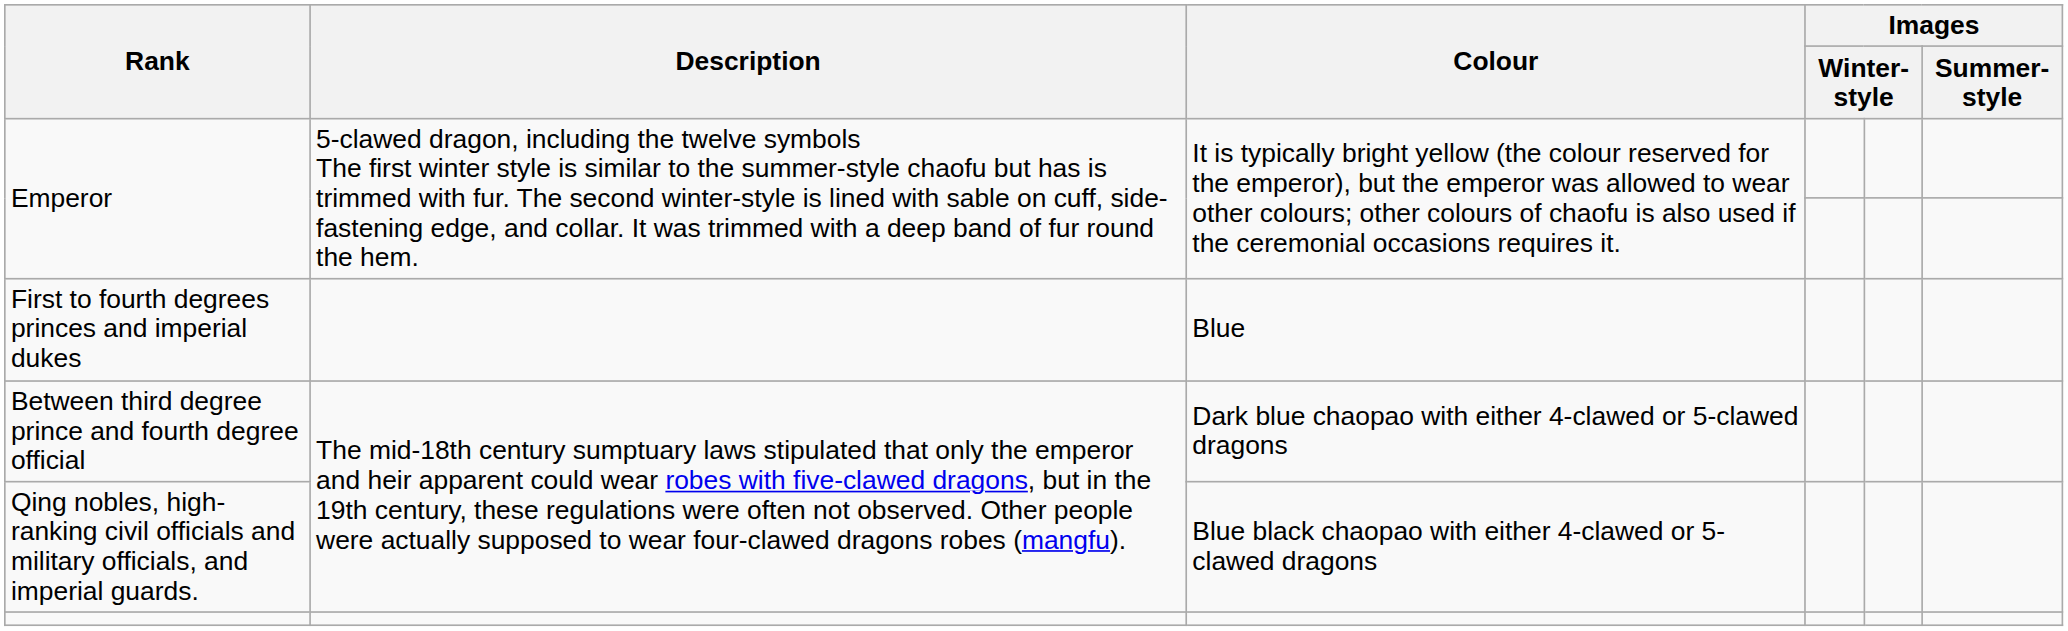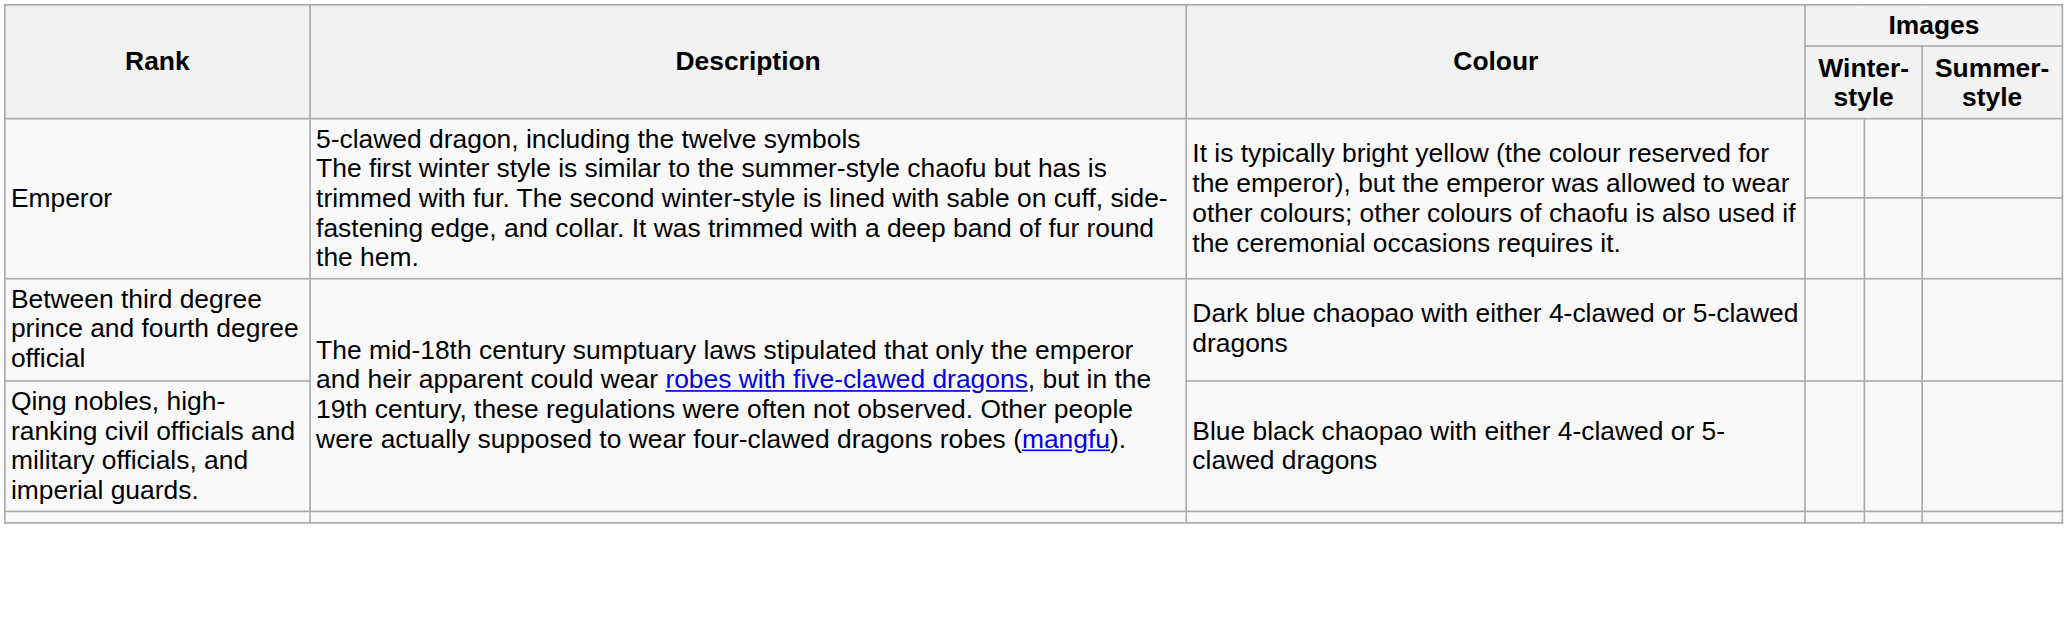- row: (140, 329)
